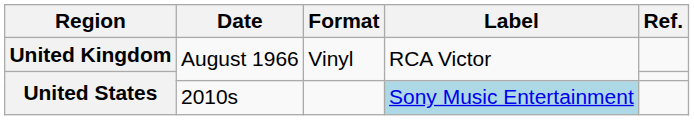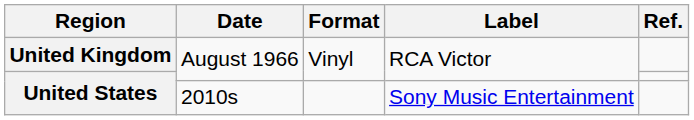(511, 97) lightblue background -> (511, 97) no background
